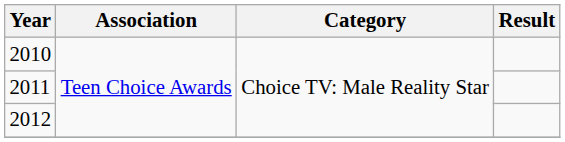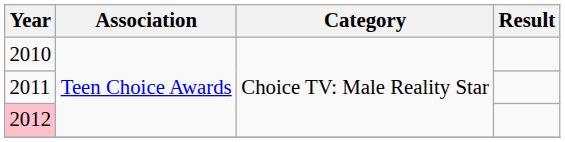(30, 119) no background -> (30, 119) pink background
